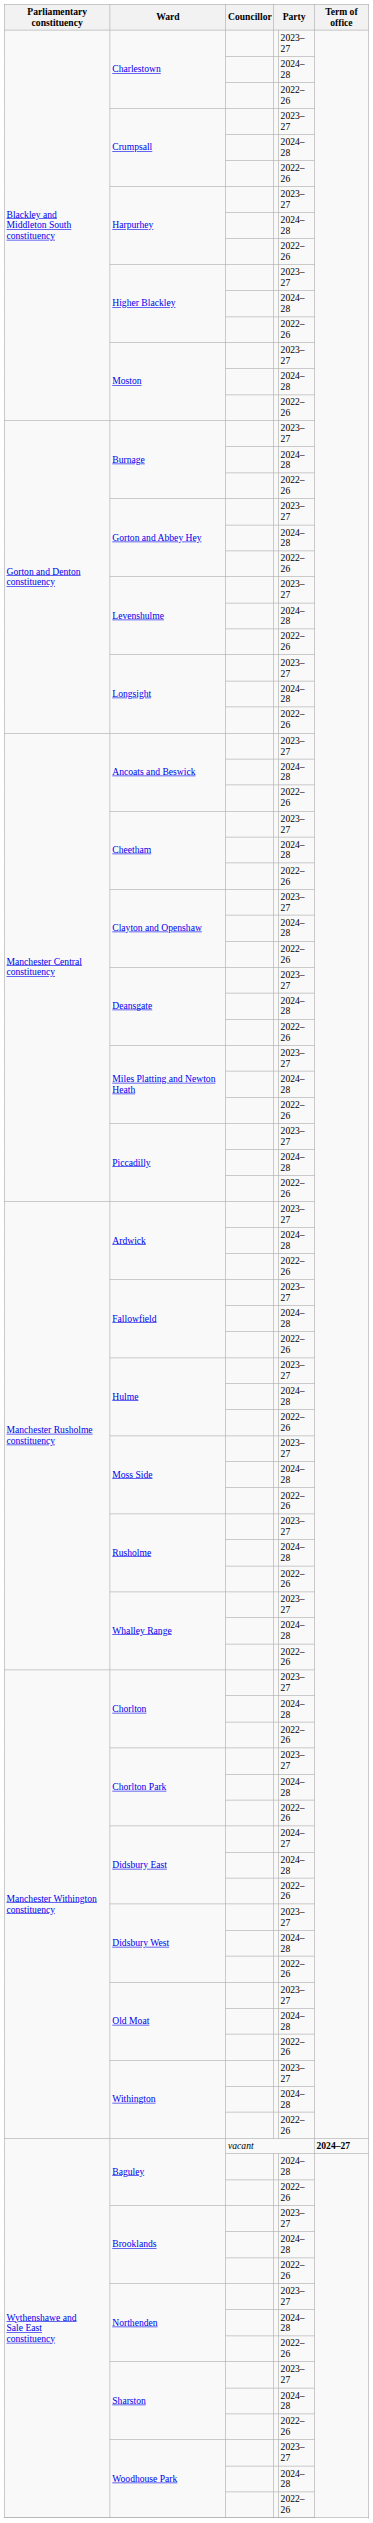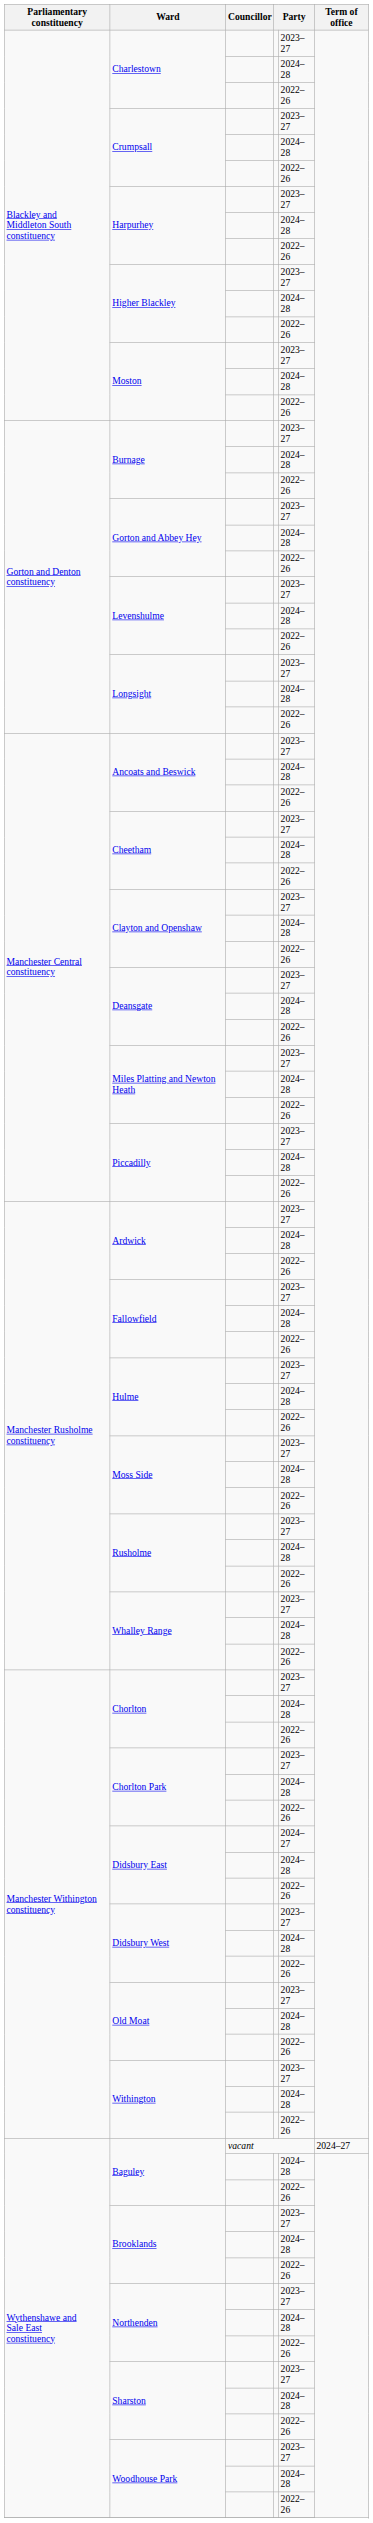(333, 2146) bold -> (333, 2146) normal
